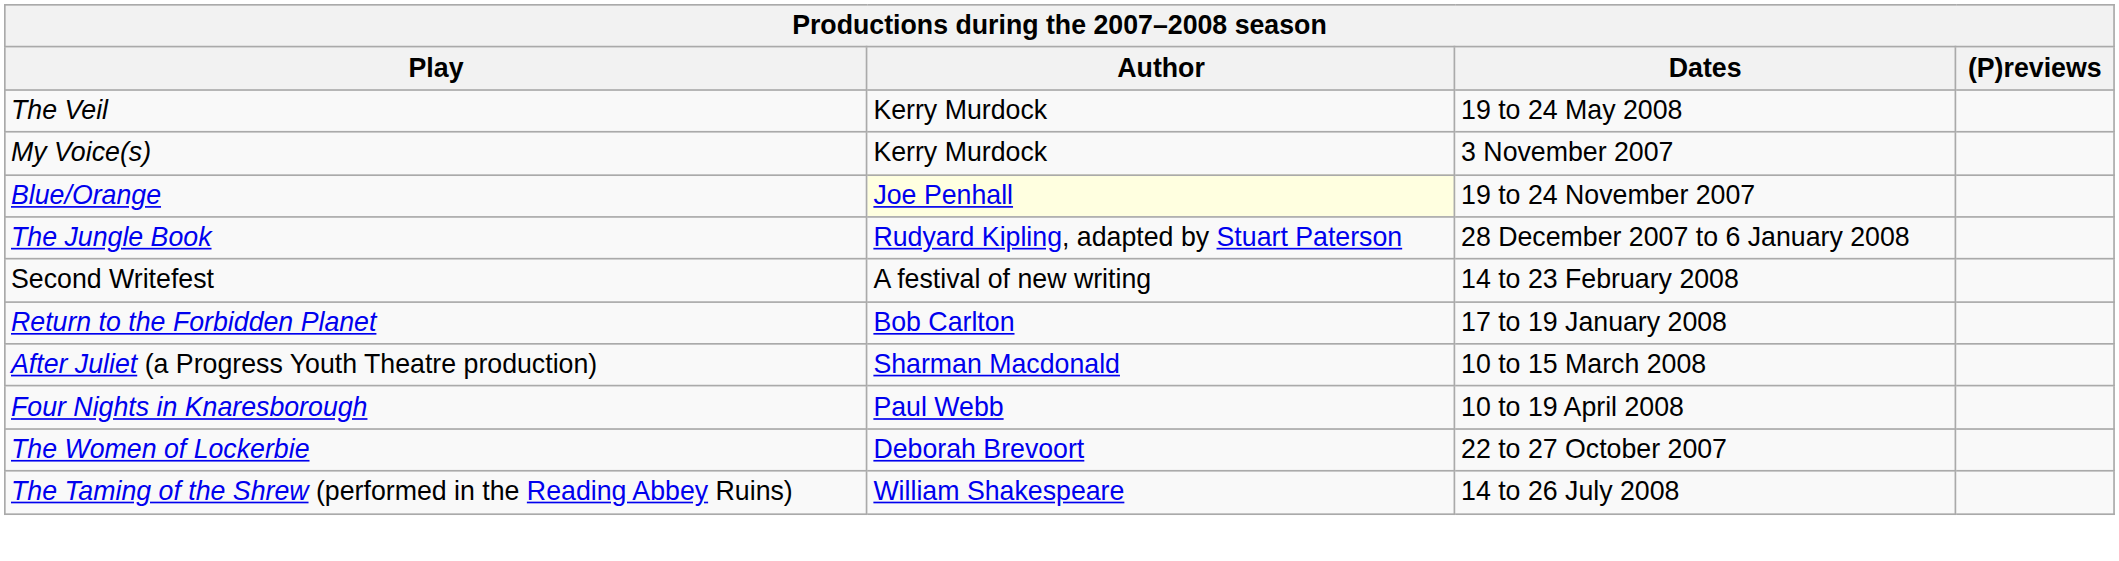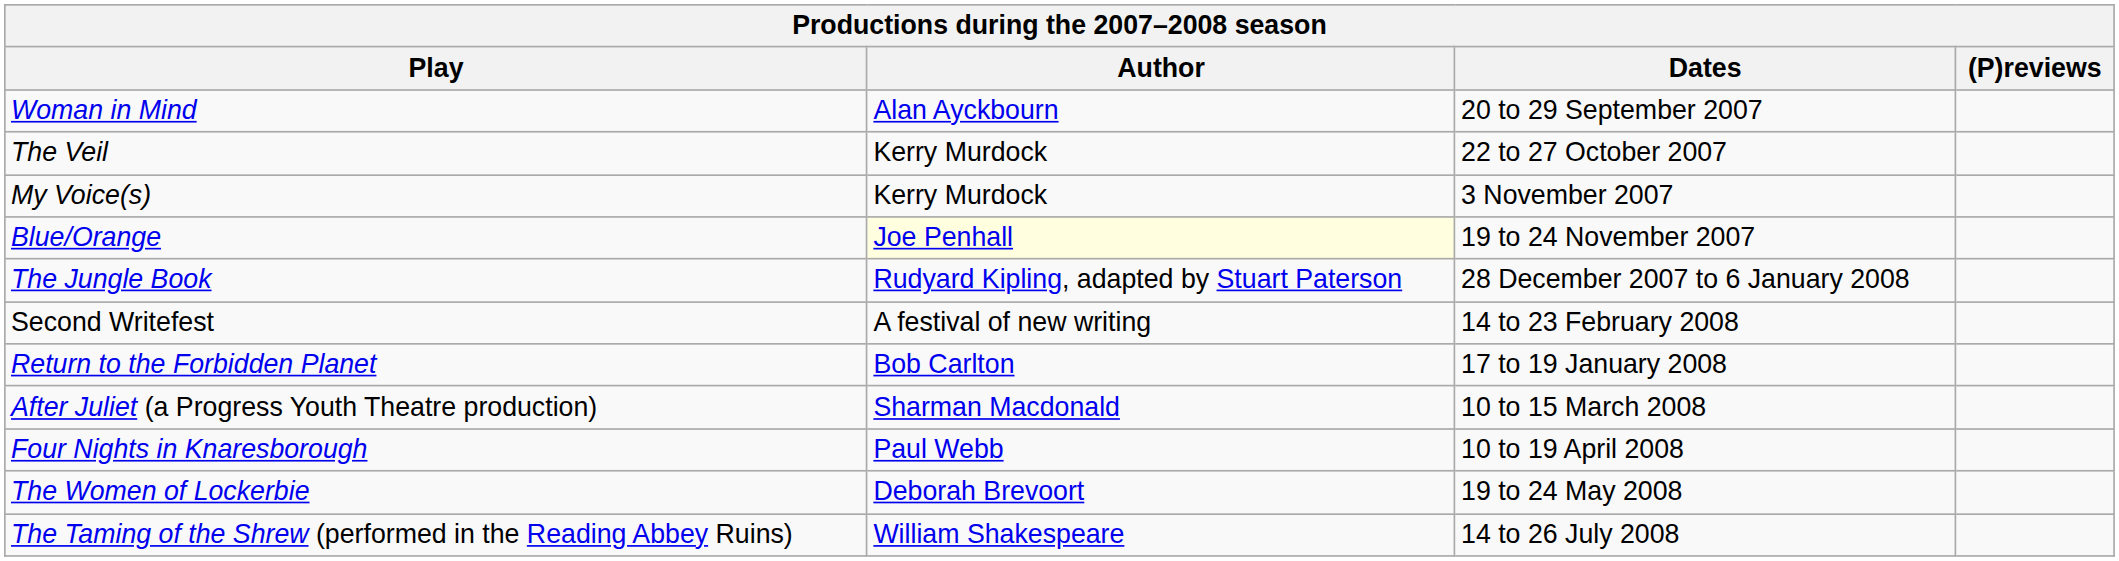+ row: (104, 110)
(1572, 110) 19 to 24 May 2008 -> (1594, 152) 22 to 27 October 2007
(1594, 449) 22 to 27 October 2007 -> (1572, 491) 19 to 24 May 2008
